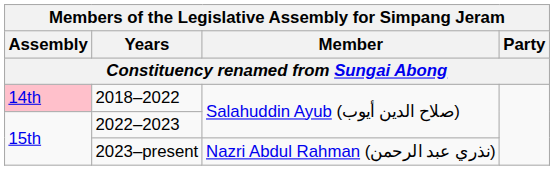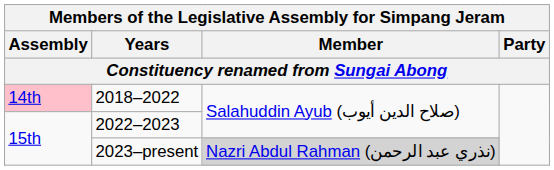(351, 152) no background -> (351, 152) lightgrey background
